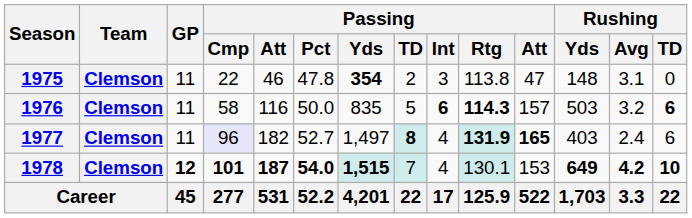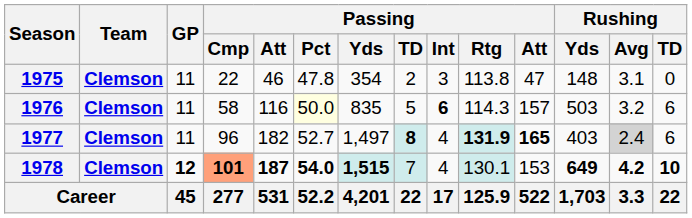(366, 78) bold -> (366, 78) normal
(316, 108) no background -> (316, 108) lightyellow background
(487, 108) bold -> (487, 108) normal
(670, 108) bold -> (670, 108) normal
(228, 138) lavender background -> (228, 138) no background
(631, 138) no background -> (631, 138) lightgrey background
(228, 167) no background -> (228, 167) lightsalmon background
